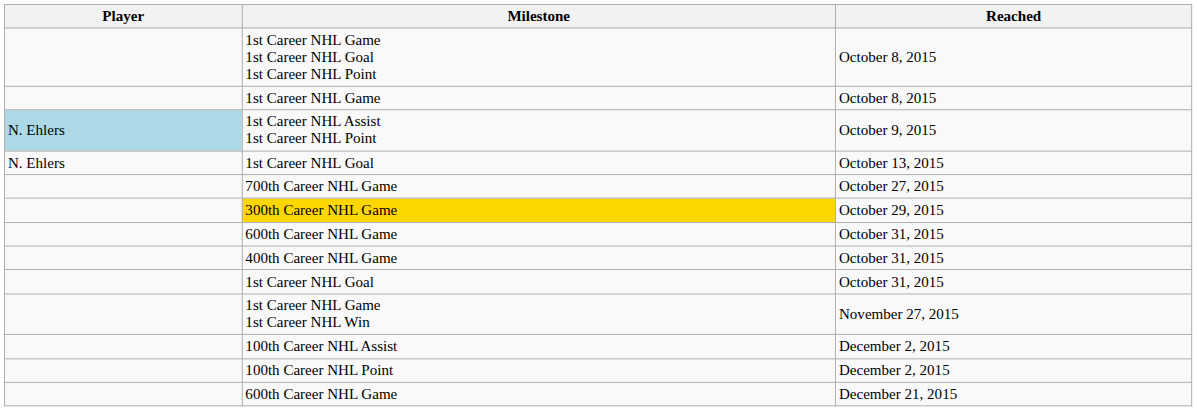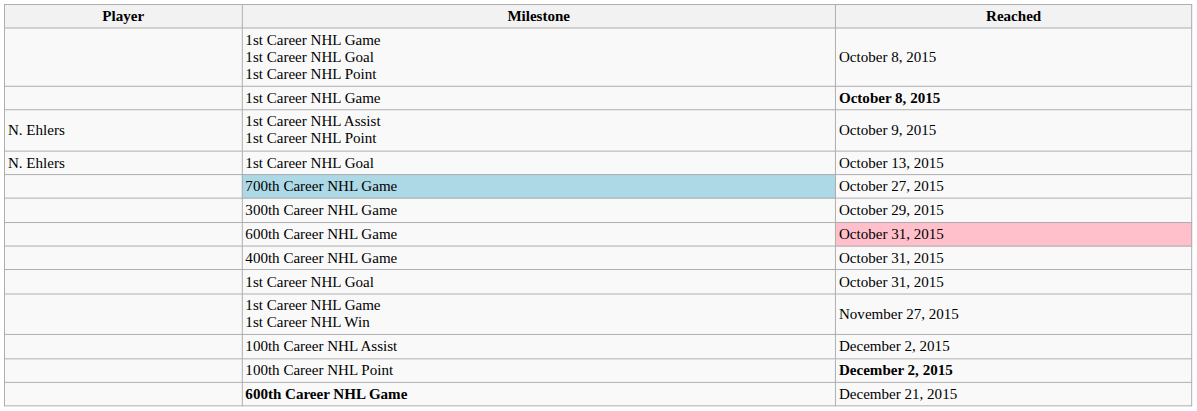(888, 97) normal -> (890, 97) bold
(36, 130) lightblue background -> (36, 130) no background
(321, 186) no background -> (321, 186) lightblue background
(321, 210) gold background -> (321, 210) no background
(891, 234) no background -> (891, 234) pink background
(894, 370) normal -> (896, 370) bold
(321, 394) normal -> (326, 394) bold
